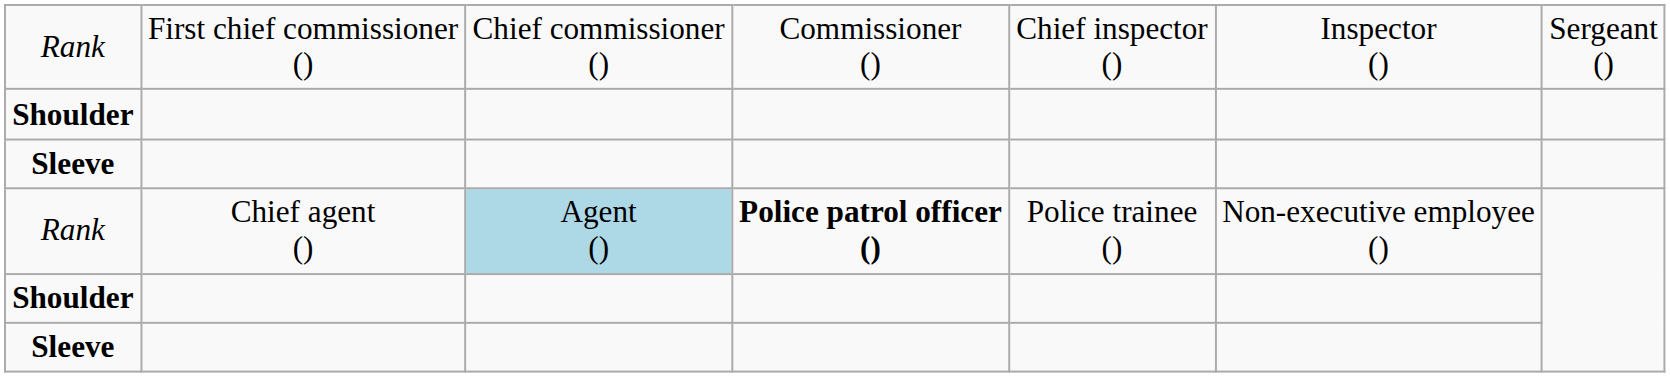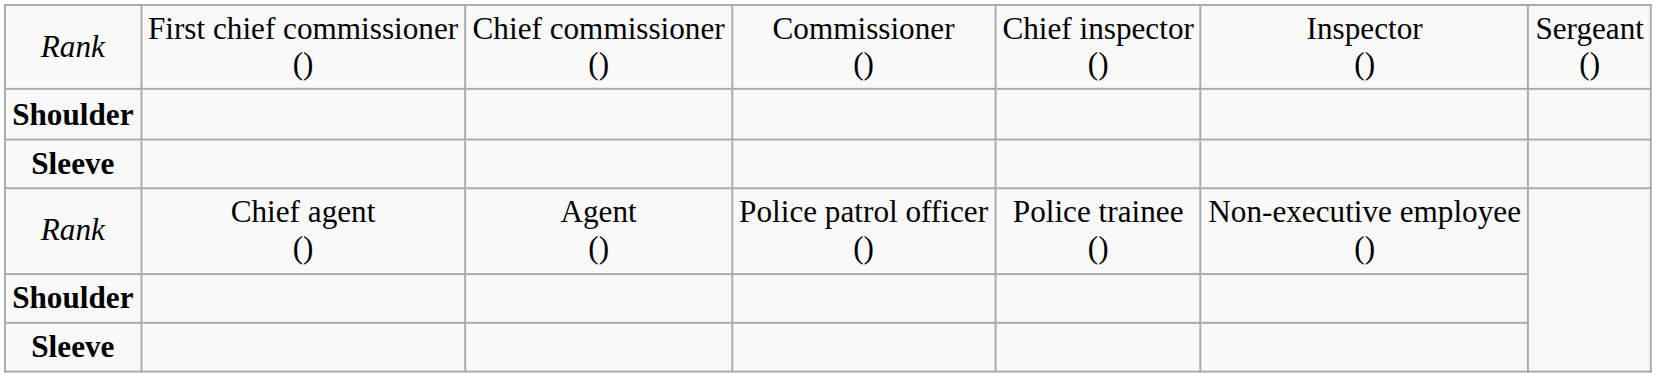(599, 230) lightblue background -> (599, 230) no background
(870, 230) bold -> (864, 230) normal
